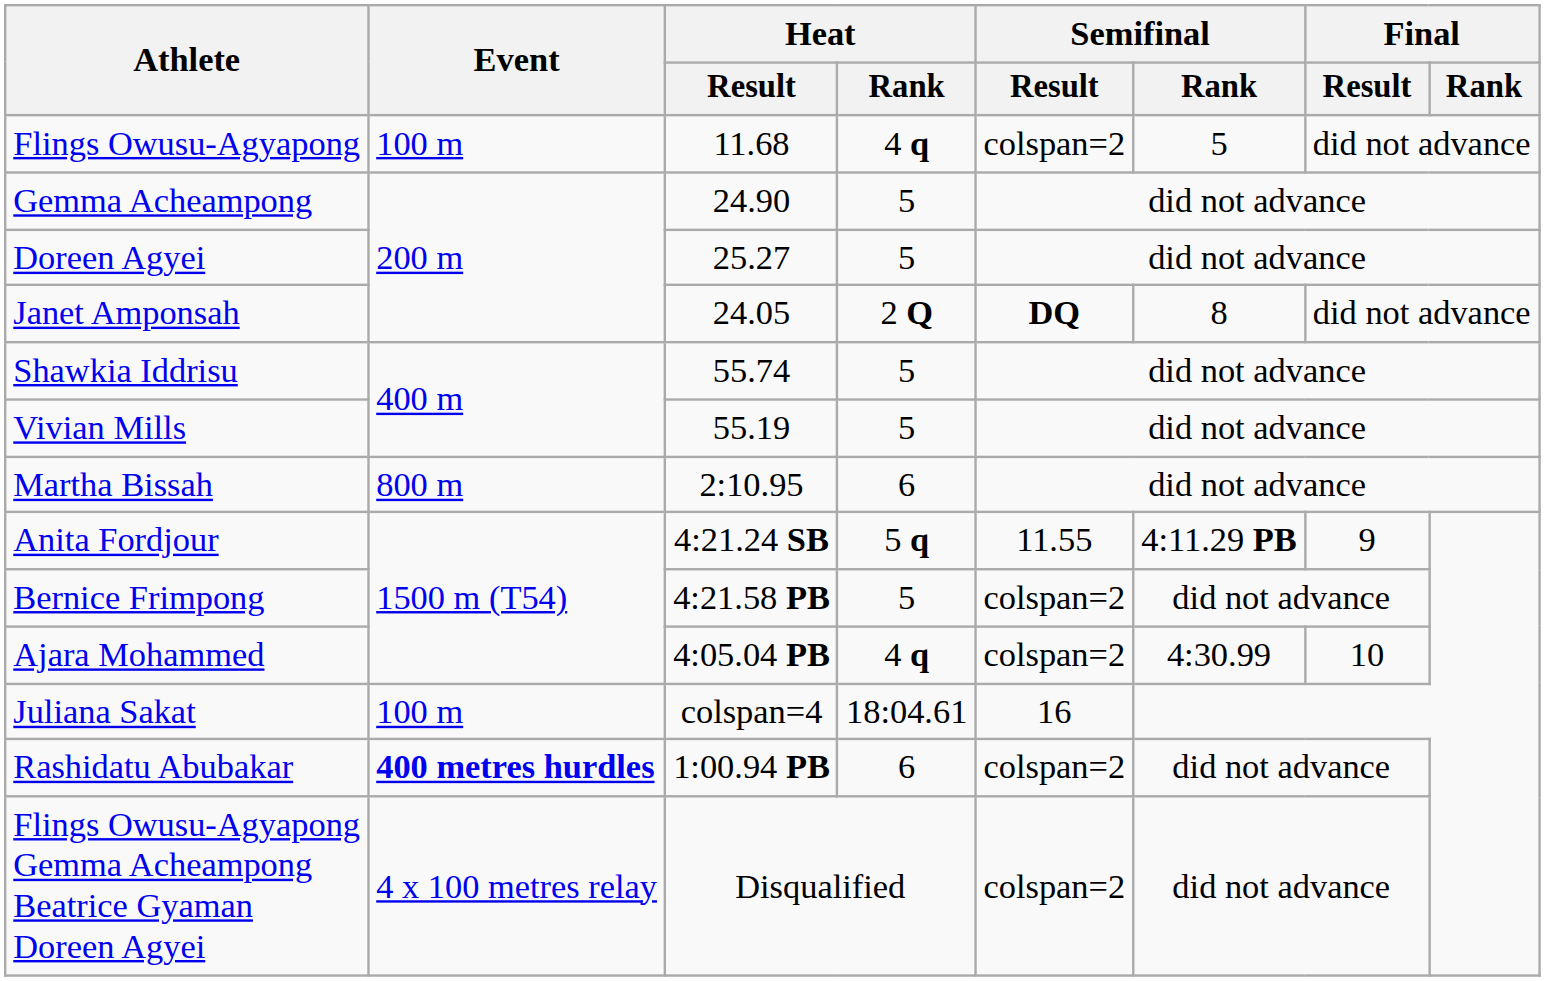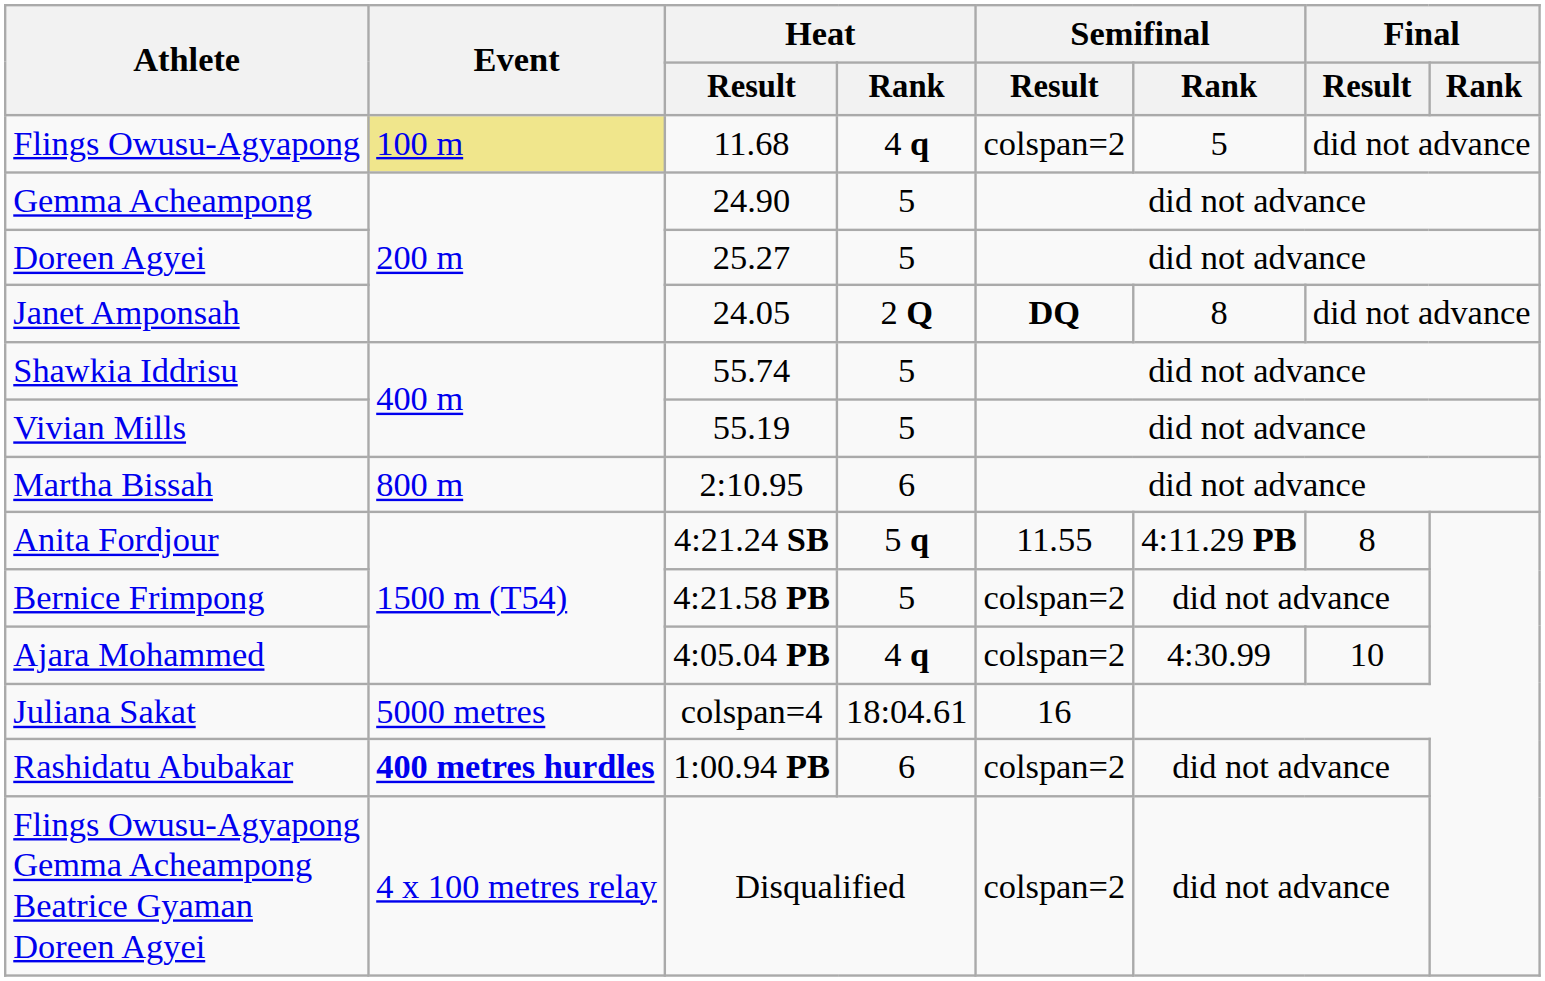(420, 143) no background -> (420, 143) khaki background
(1367, 541) 9 -> (1367, 541) 8
(420, 711) 100 m -> (461, 711) 5000 metres
